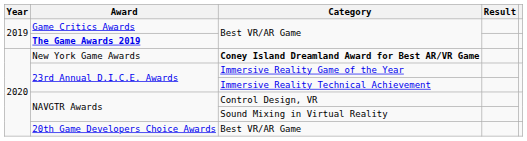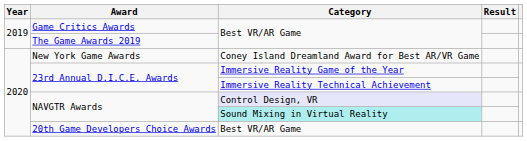(86, 41) bold -> (86, 41) normal
(350, 56) bold -> (350, 56) normal
(269, 99) no background -> (269, 99) lavender background
(304, 114) no background -> (304, 114) paleturquoise background
